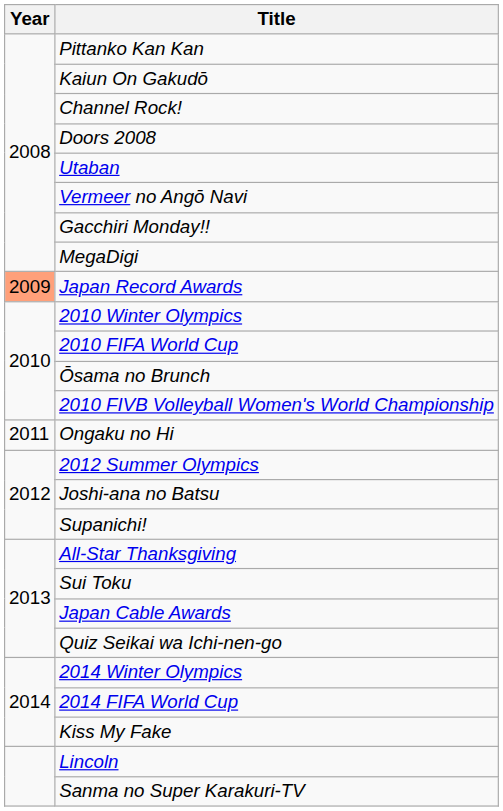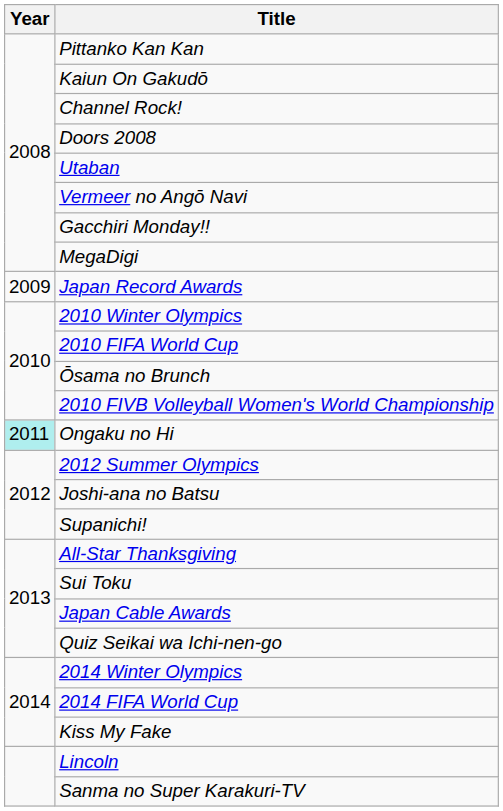(30, 286) lightsalmon background -> (30, 286) no background
(29, 434) no background -> (29, 434) paleturquoise background
